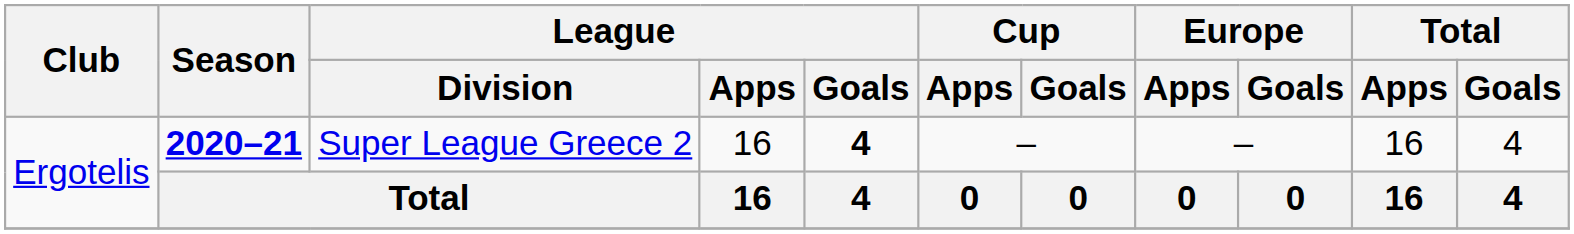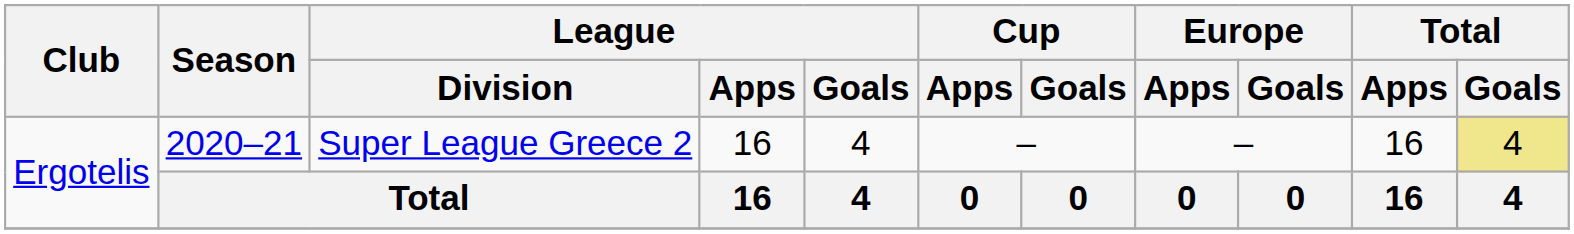(234, 143) bold -> (234, 143) normal
(861, 143) bold -> (861, 143) normal
(1513, 143) no background -> (1513, 143) khaki background
